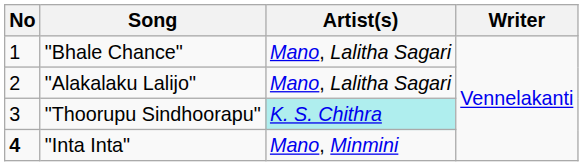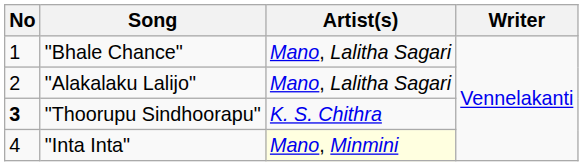(15, 114) normal -> (15, 114) bold
(326, 114) paleturquoise background -> (326, 114) no background
(15, 146) bold -> (15, 146) normal
(334, 146) no background -> (334, 146) lightyellow background
